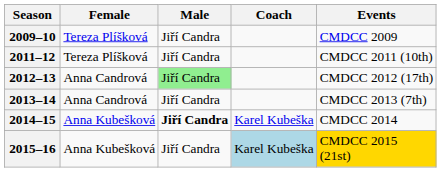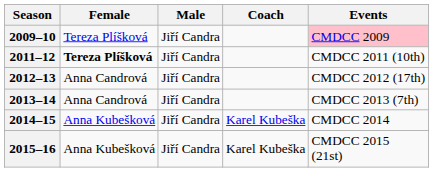(359, 36) no background -> (350, 36) pink background
(106, 57) normal -> (108, 57) bold
(191, 78) lightgreen background -> (191, 78) no background
(195, 120) bold -> (191, 120) normal
(274, 148) lightblue background -> (266, 148) no background
(359, 148) gold background -> (350, 148) no background
